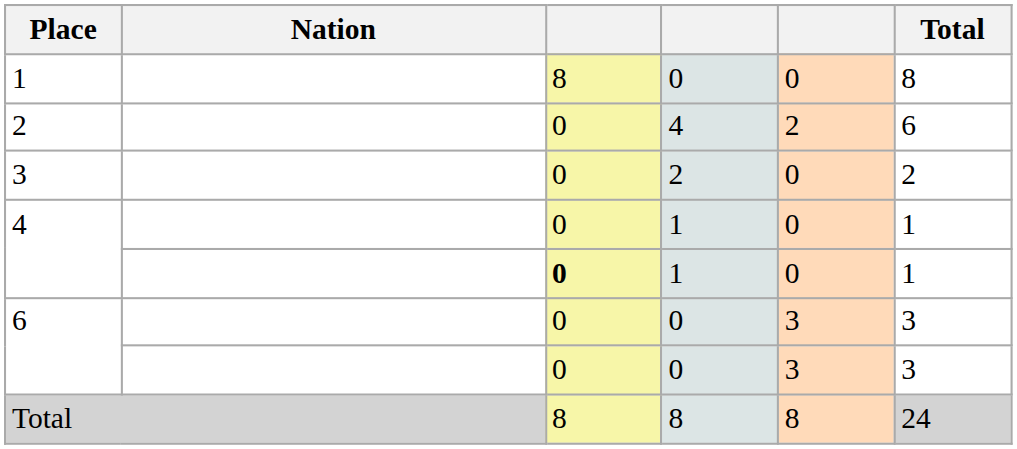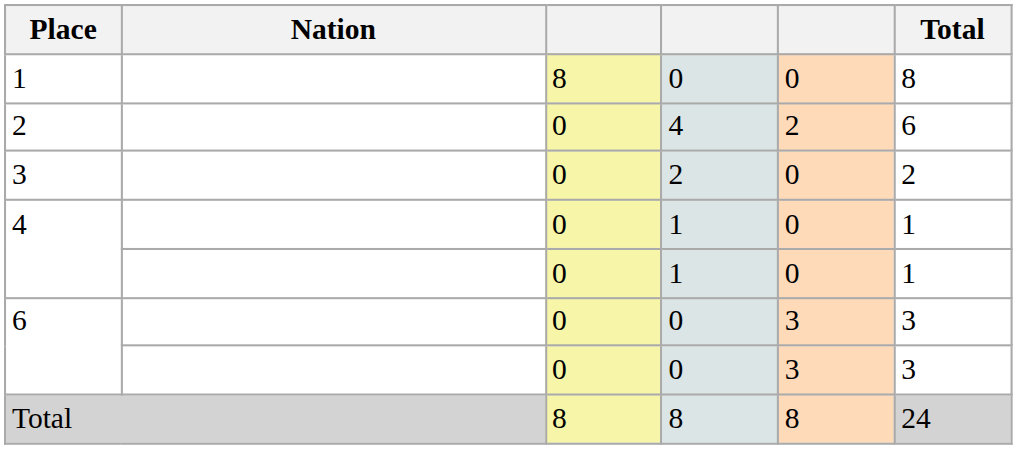(560, 272) bold -> (560, 272) normal
